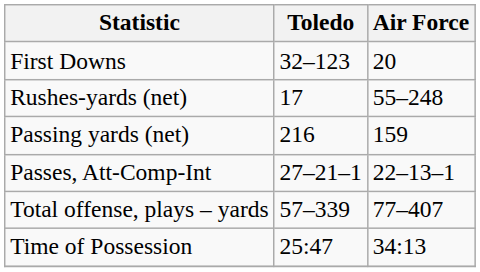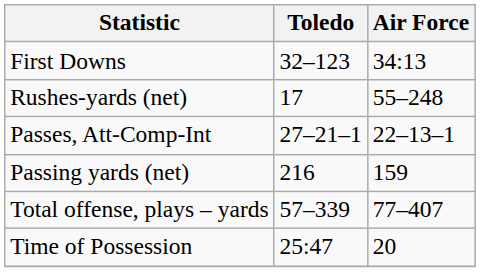(384, 60) 20 -> (399, 60) 34:13
rows swapped: (100, 135) <-> (111, 172)
(399, 246) 34:13 -> (384, 246) 20
